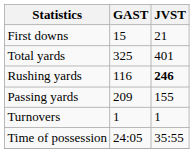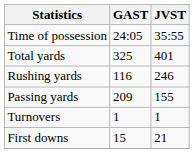rows swapped: (38, 35) <-> (57, 138)
(164, 76) bold -> (164, 76) normal
